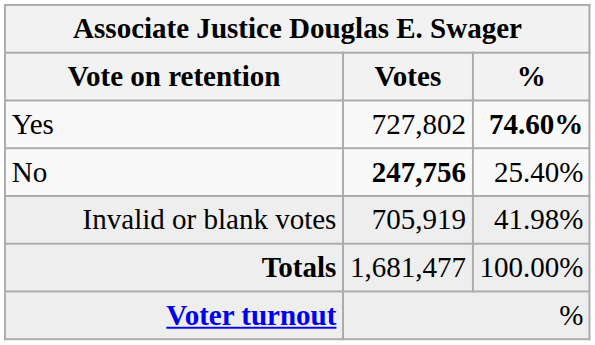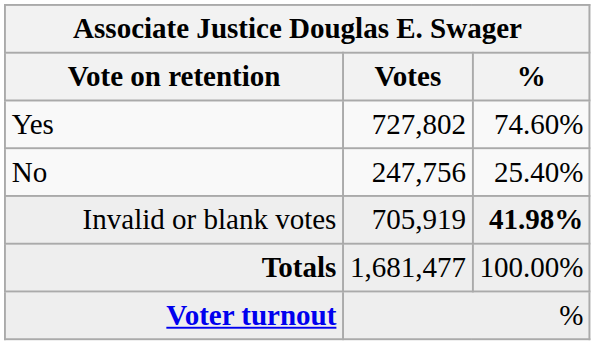(536, 124) bold -> (539, 124) normal
(419, 172) bold -> (419, 172) normal
(539, 220) normal -> (536, 220) bold
